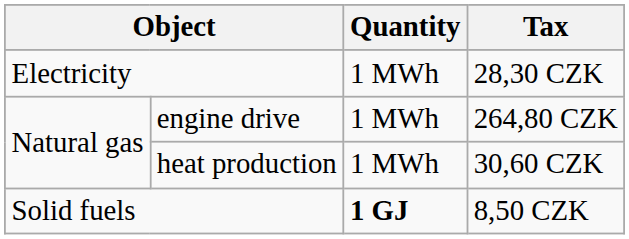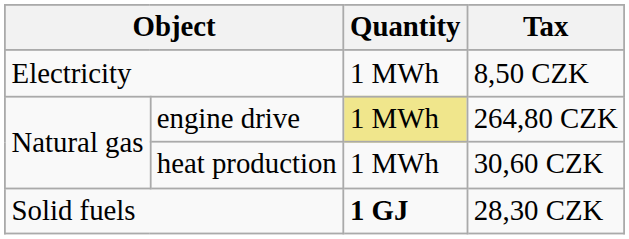(538, 73) 28,30 CZK -> (531, 73) 8,50 CZK
(394, 118) no background -> (394, 118) khaki background
(531, 210) 8,50 CZK -> (538, 210) 28,30 CZK
